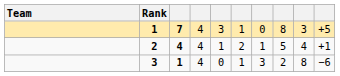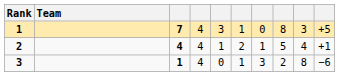columns swapped: (154, 13) <-> (19, 13)
